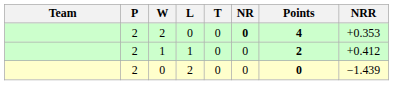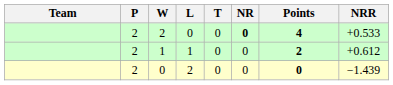(364, 32) +0.353 -> (364, 32) +0.533
(364, 51) +0.412 -> (364, 51) +0.612
